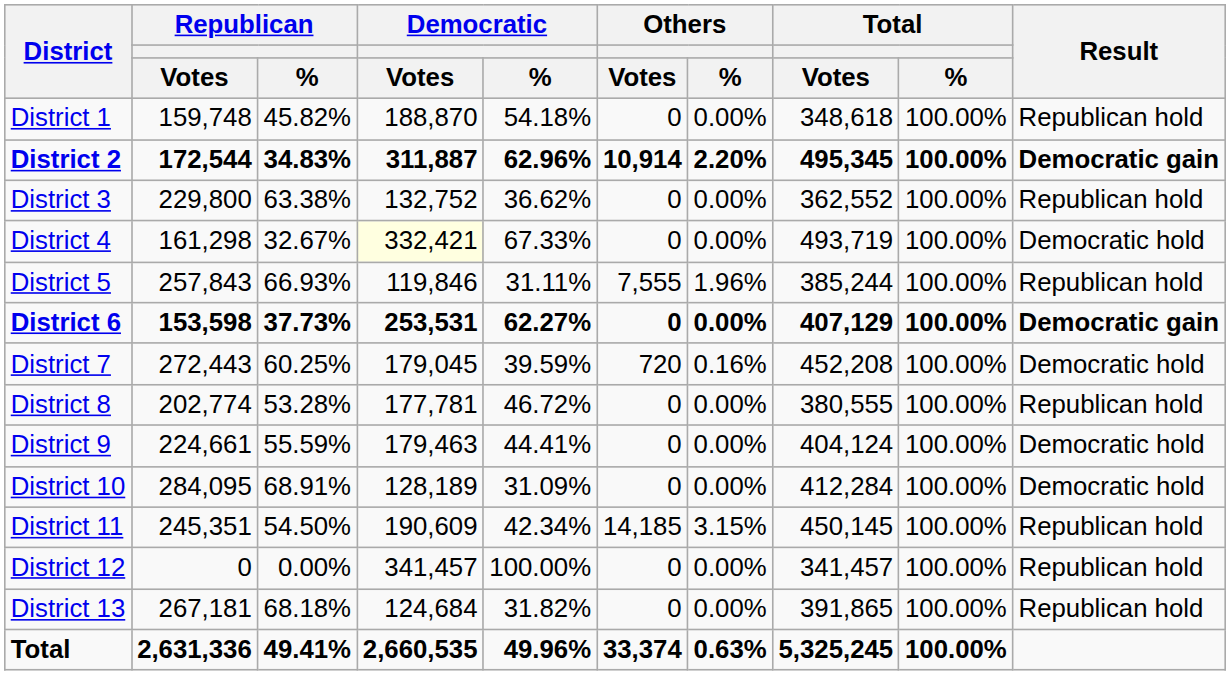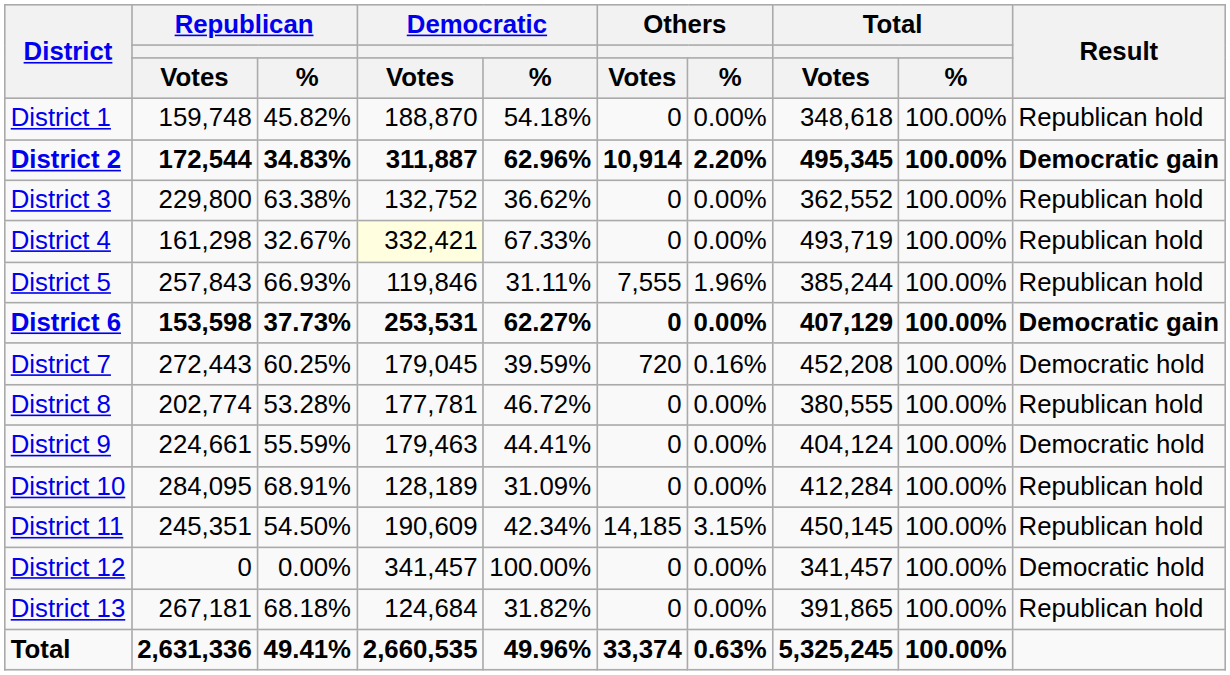(1112, 241) Democratic hold -> (1111, 241) Republican hold
(1112, 486) Democratic hold -> (1111, 486) Republican hold
(1111, 567) Republican hold -> (1112, 567) Democratic hold
